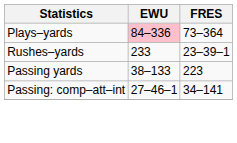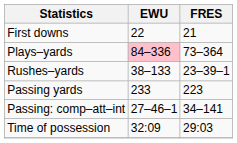+ row: (38, 33)
(141, 52) 233 -> (151, 71) 38–133
(151, 71) 38–133 -> (141, 90) 233
+ row: (59, 128)
